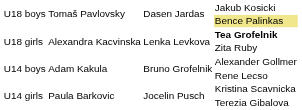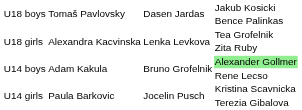(249, 21) khaki background -> (249, 21) no background
(246, 34) bold -> (244, 34) normal
(256, 62) no background -> (256, 62) lightgreen background
